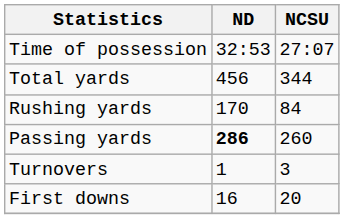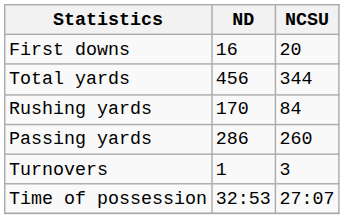rows swapped: (70, 199) <-> (108, 50)
(232, 139) bold -> (232, 139) normal
